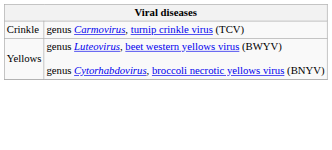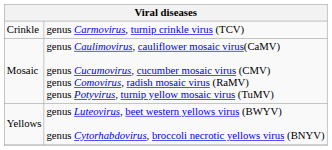+ row: (23, 71)
